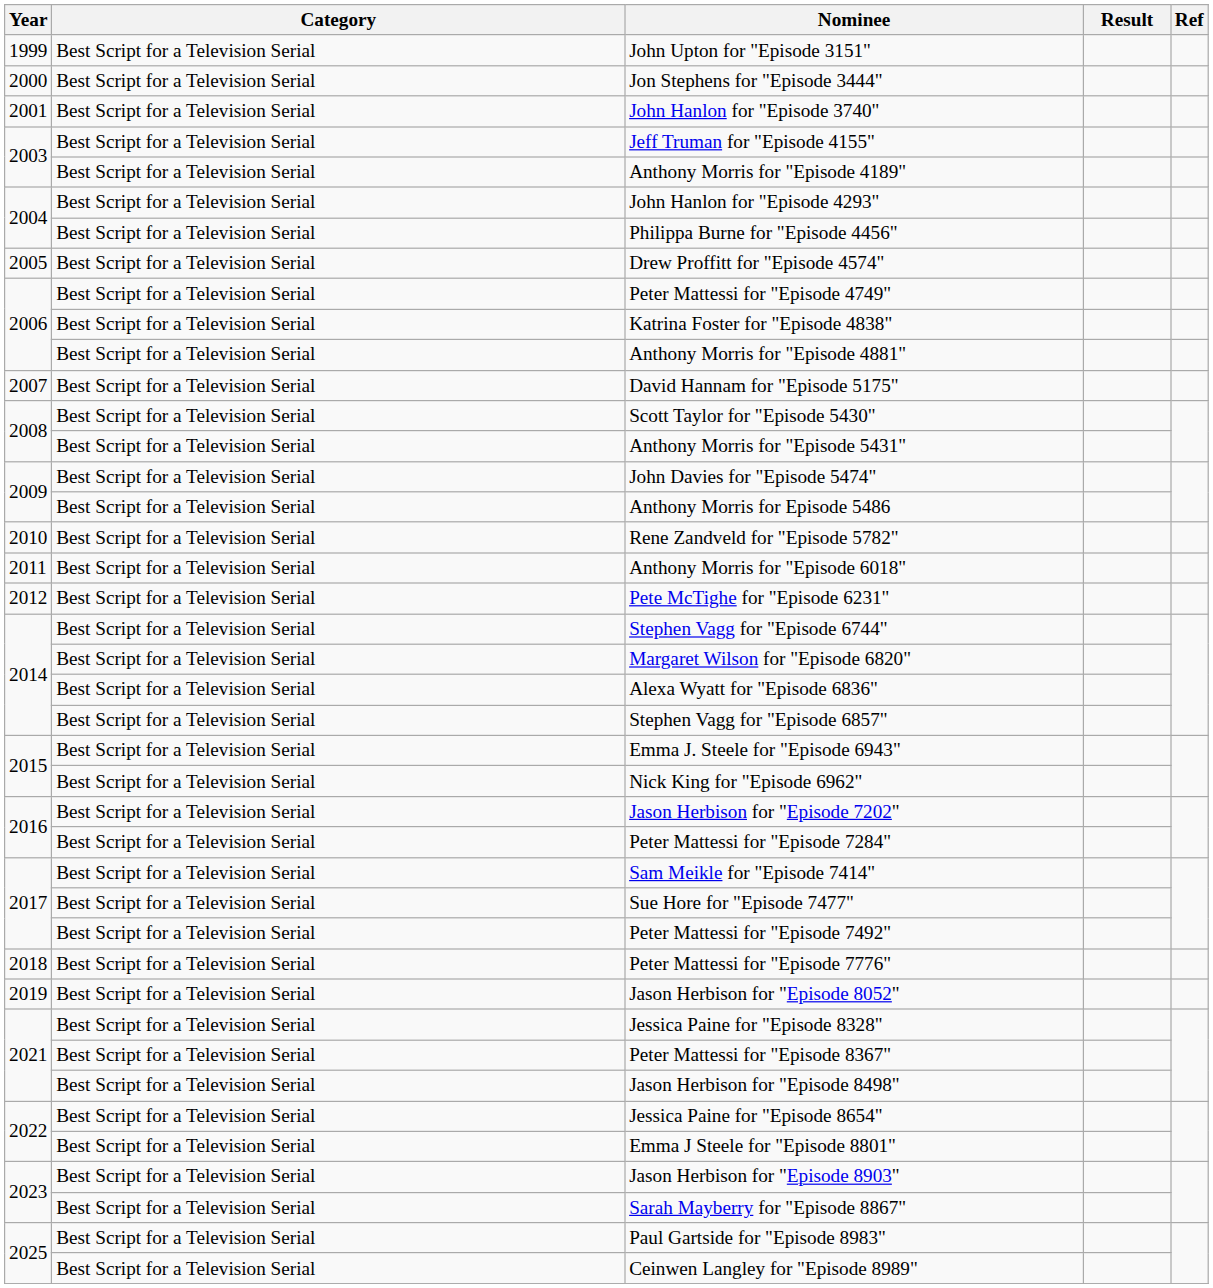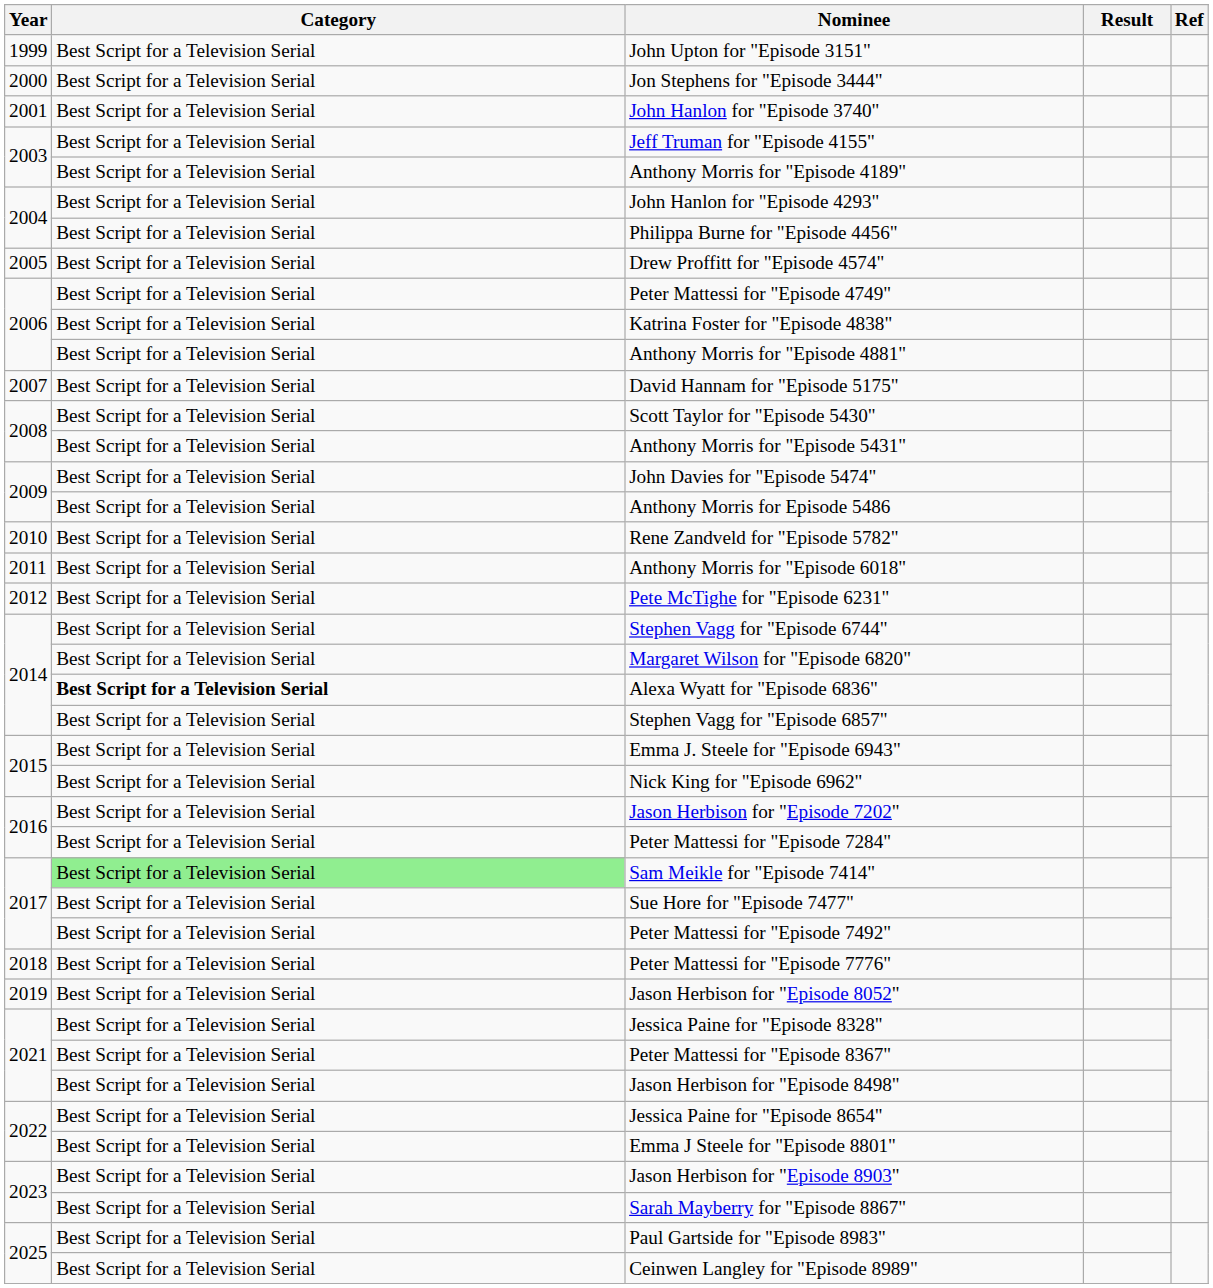(186, 689) normal -> (192, 689) bold
(186, 872) no background -> (186, 872) lightgreen background
